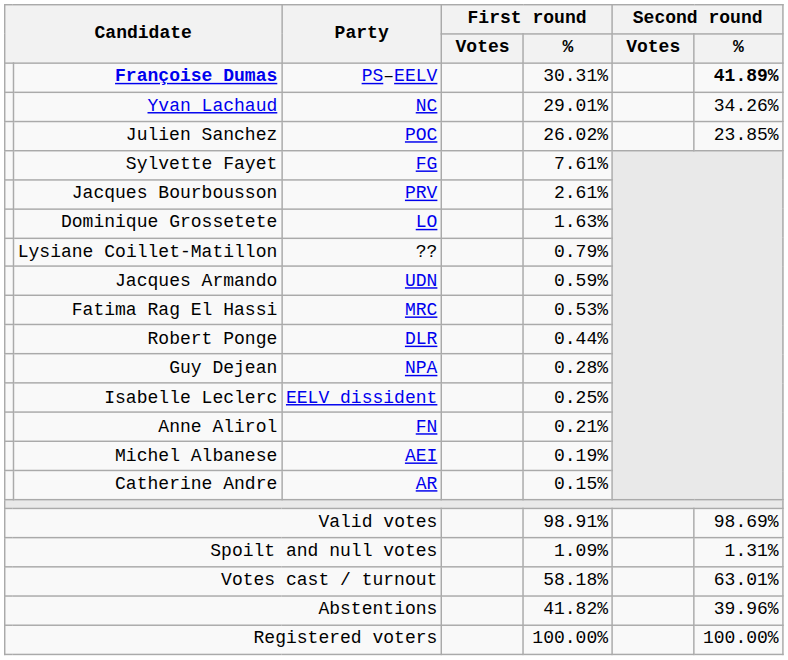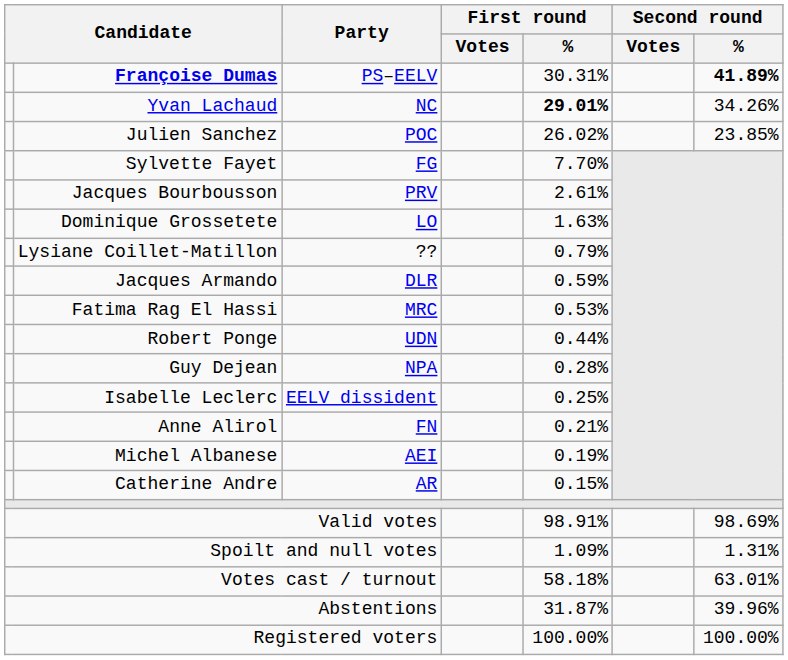(576, 107) normal -> (576, 107) bold
(581, 165) 7.61% -> (581, 165) 7.70%
(421, 282) UDN -> (421, 282) DLR
(421, 340) DLR -> (421, 340) UDN
(576, 610) 41.82% -> (576, 610) 31.87%
